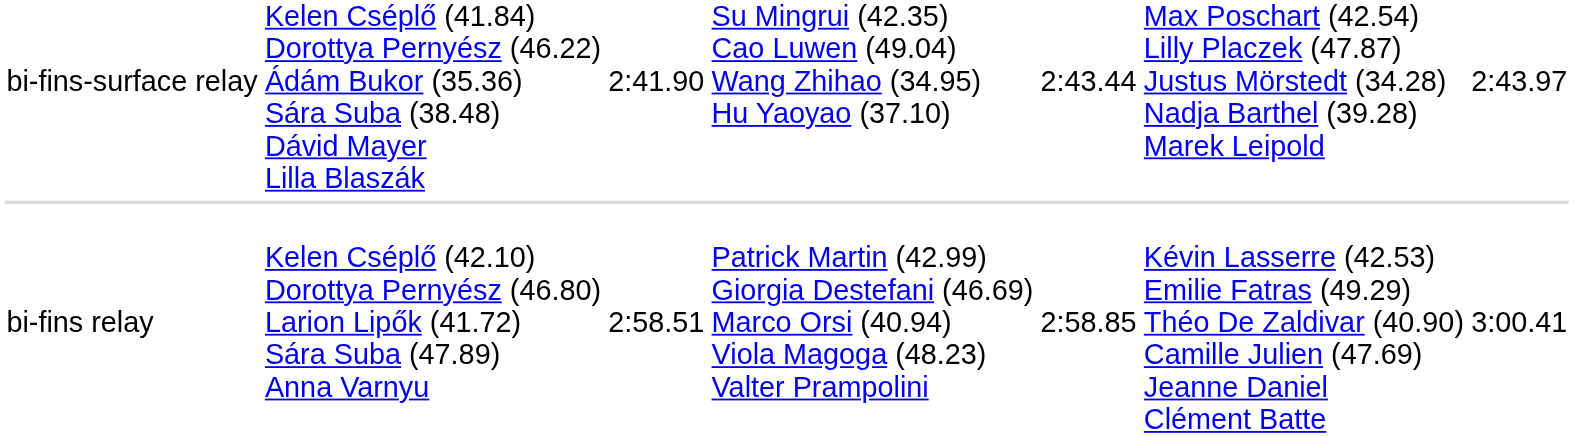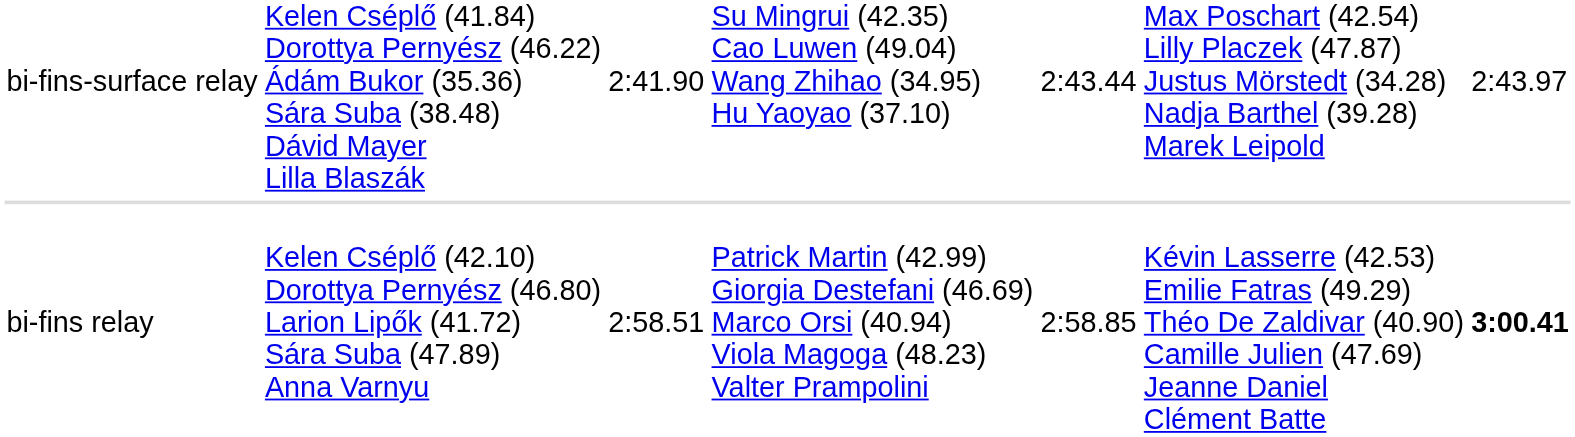(1519, 322) normal -> (1520, 322) bold
